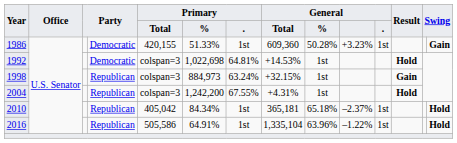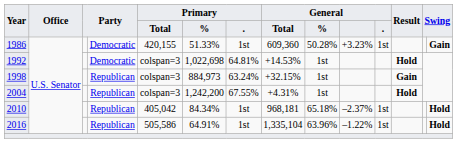(283, 109) 365,181 -> (283, 109) 968,181
